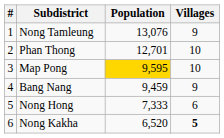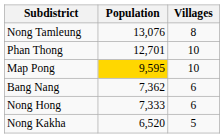- column: (11, 14)
(195, 32) 9 -> (193, 32) 8
(155, 87) 9,459 -> (152, 87) 7,362
(195, 87) 9 -> (193, 87) 6
(195, 123) bold -> (193, 123) normal
